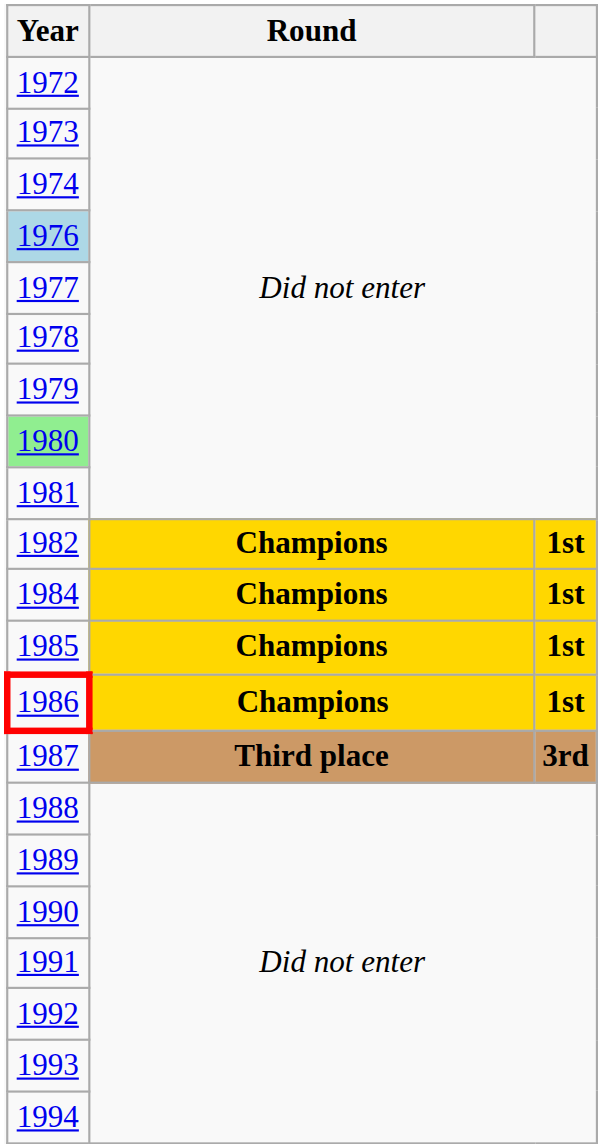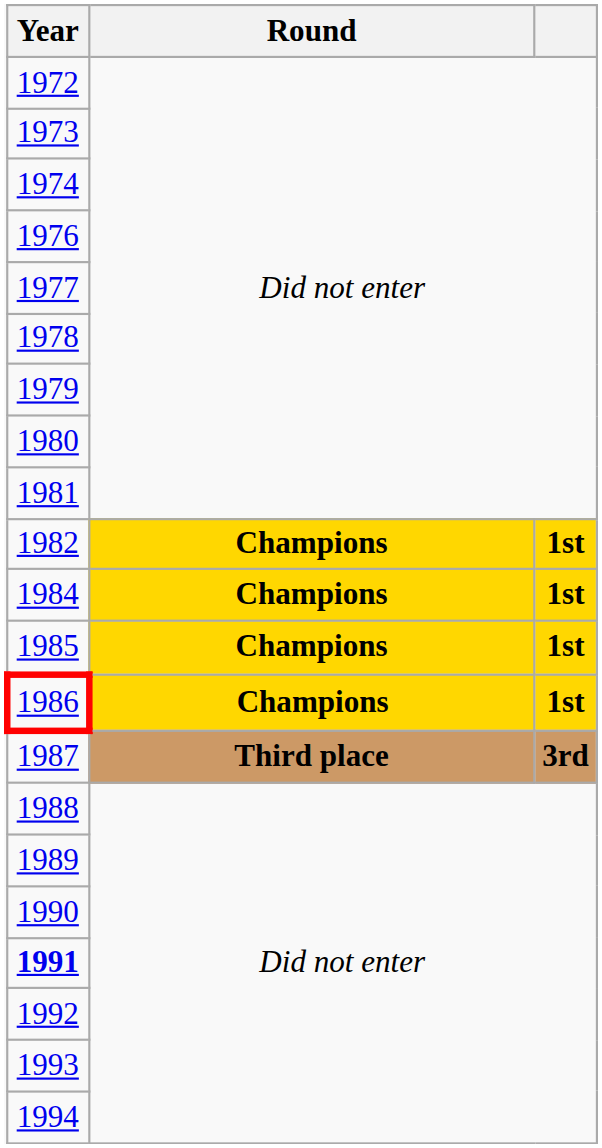(48, 235) lightblue background -> (48, 235) no background
(48, 440) lightgreen background -> (48, 440) no background
(48, 962) normal -> (48, 962) bold
